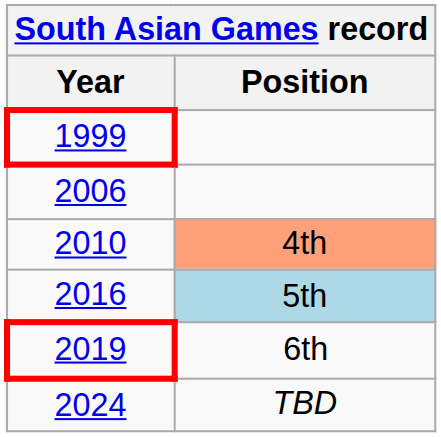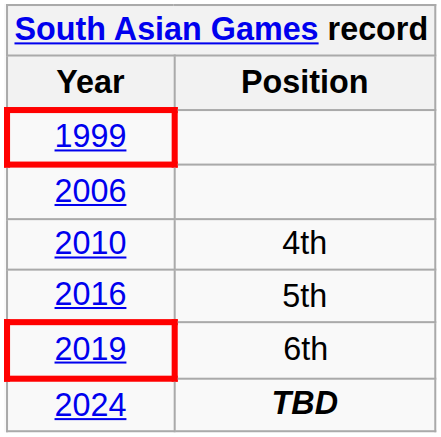(305, 243) lightsalmon background -> (305, 243) no background
(305, 295) lightblue background -> (305, 295) no background
(305, 404) normal -> (305, 404) bold
